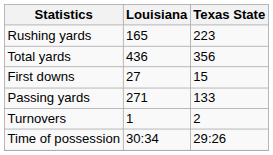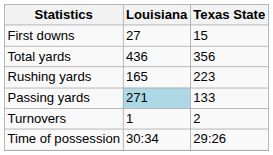rows swapped: (41, 77) <-> (49, 35)
(137, 98) no background -> (137, 98) lightblue background
